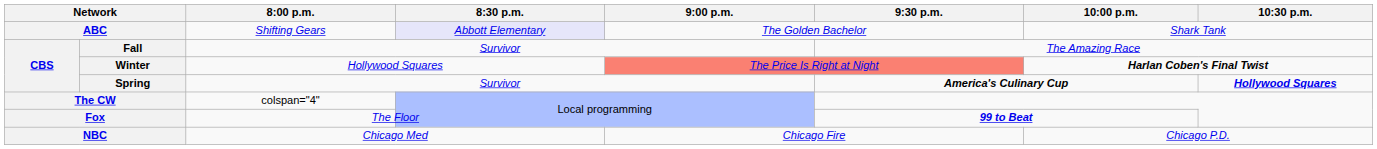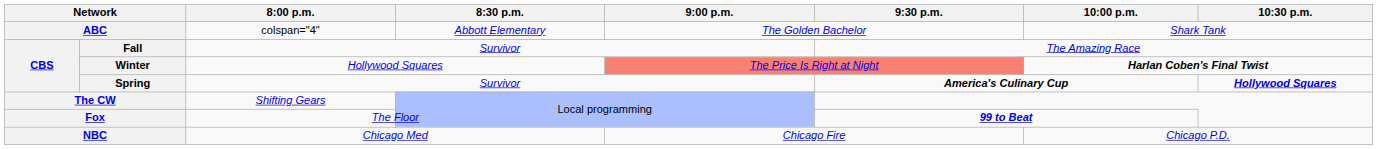(291, 30) Shifting Gears -> (291, 30) colspan="4"
(500, 30) lavender background -> (500, 30) no background
(291, 100) colspan="4" -> (291, 100) Shifting Gears
